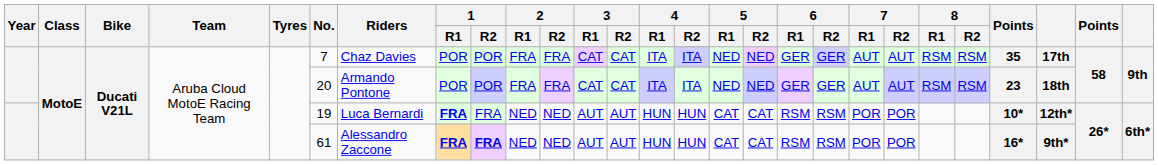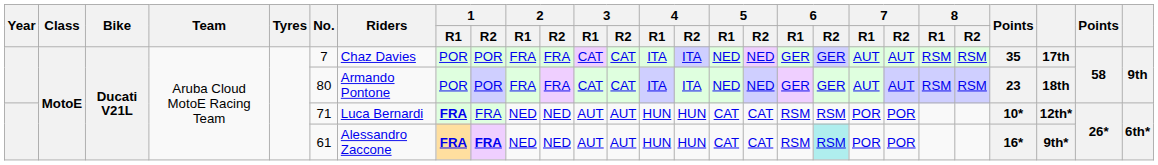(324, 85) 20 -> (324, 85) 80
(324, 114) 19 -> (324, 114) 71
(831, 142) no background -> (831, 142) paleturquoise background
